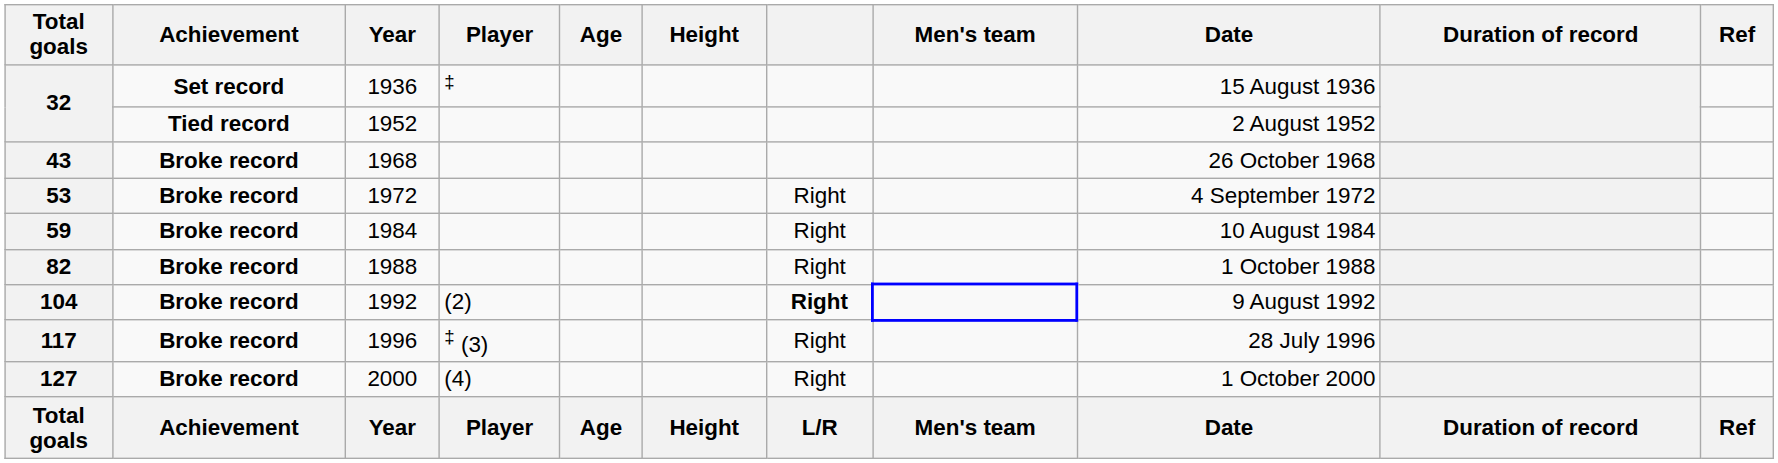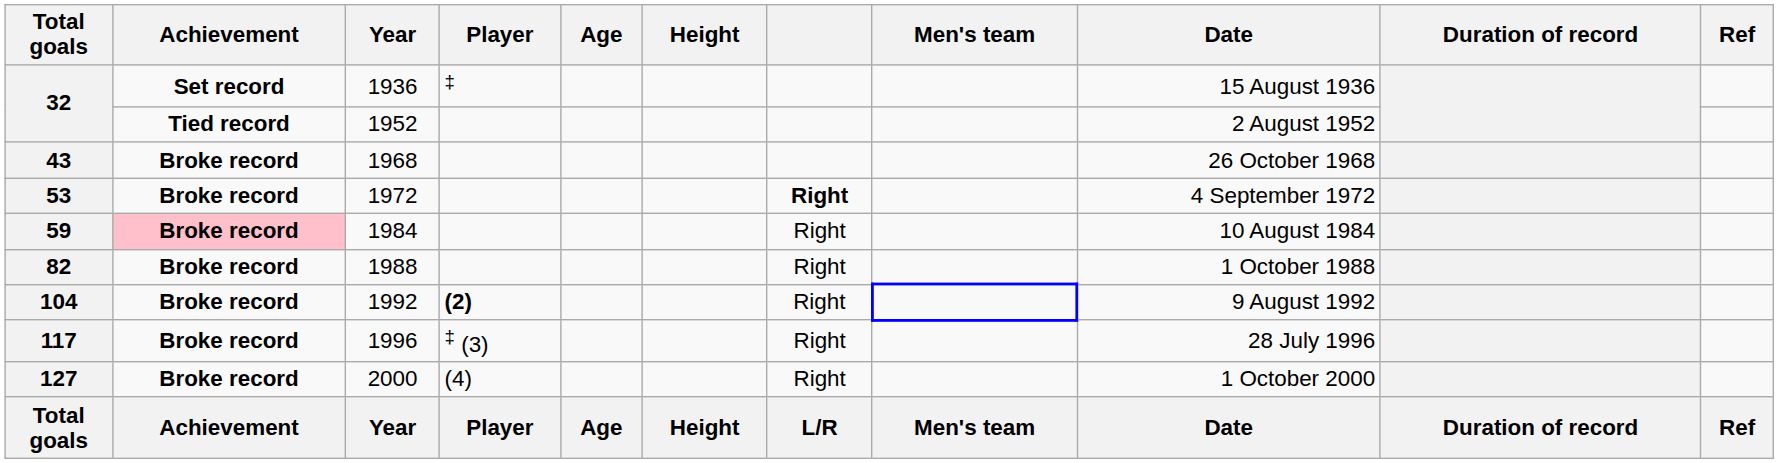(820, 195) normal -> (820, 195) bold
(229, 231) no background -> (229, 231) pink background
(458, 302) normal -> (458, 302) bold
(819, 302) bold -> (819, 302) normal
